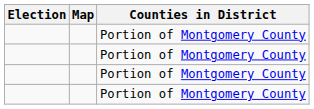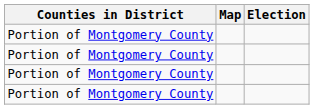columns swapped: (37, 14) <-> (203, 14)
